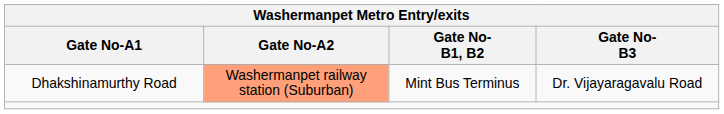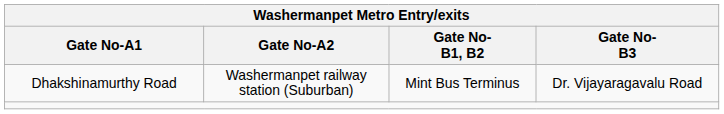(296, 83) lightsalmon background -> (296, 83) no background
